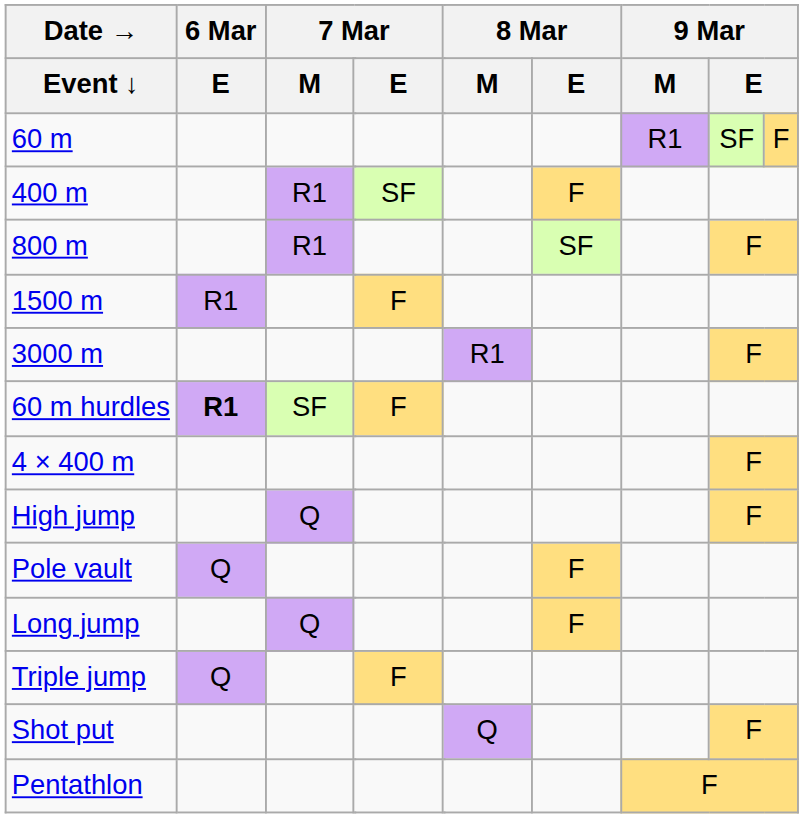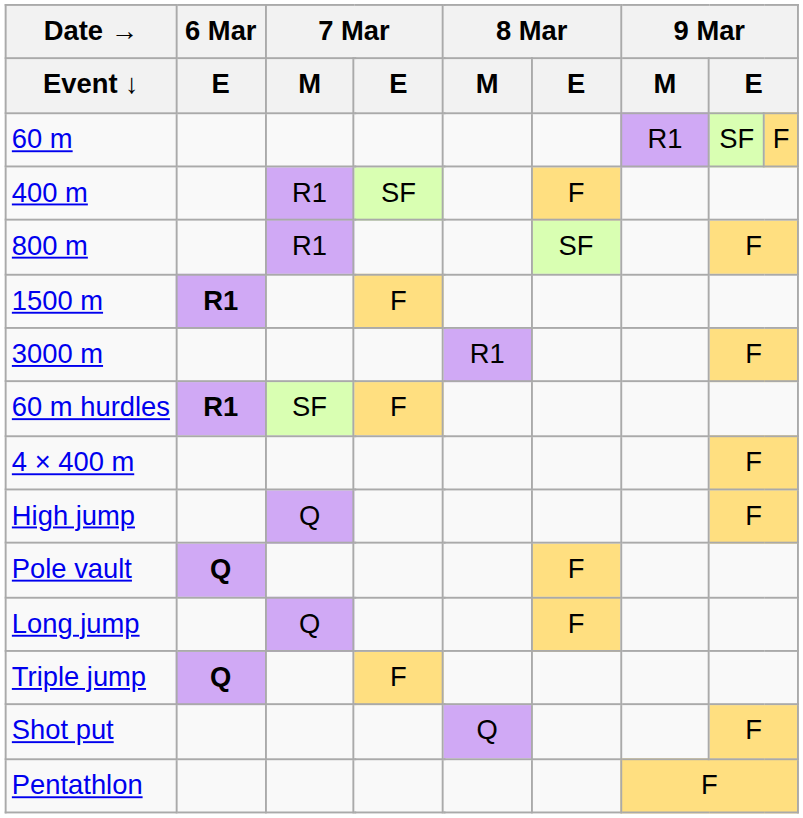(221, 300) normal -> (221, 300) bold
(221, 569) normal -> (221, 569) bold
(221, 677) normal -> (221, 677) bold
